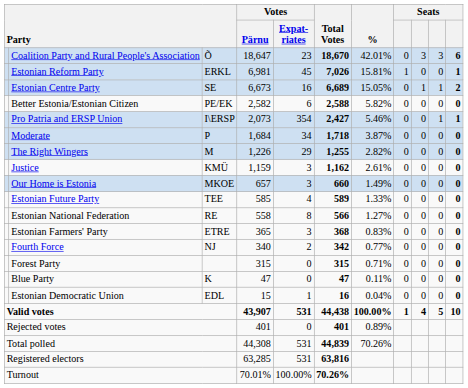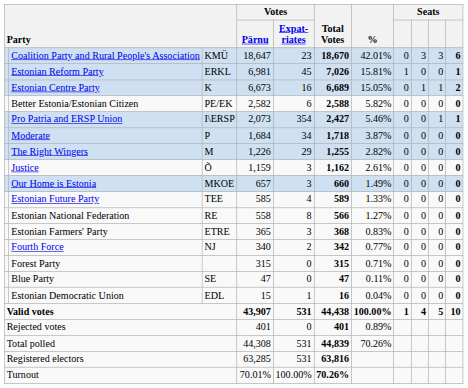(208, 55) Õ -> (216, 55) KMÜ
(210, 87) SE -> (208, 87) K
(216, 167) KMÜ -> (208, 167) Õ
(208, 279) K -> (210, 279) SE
